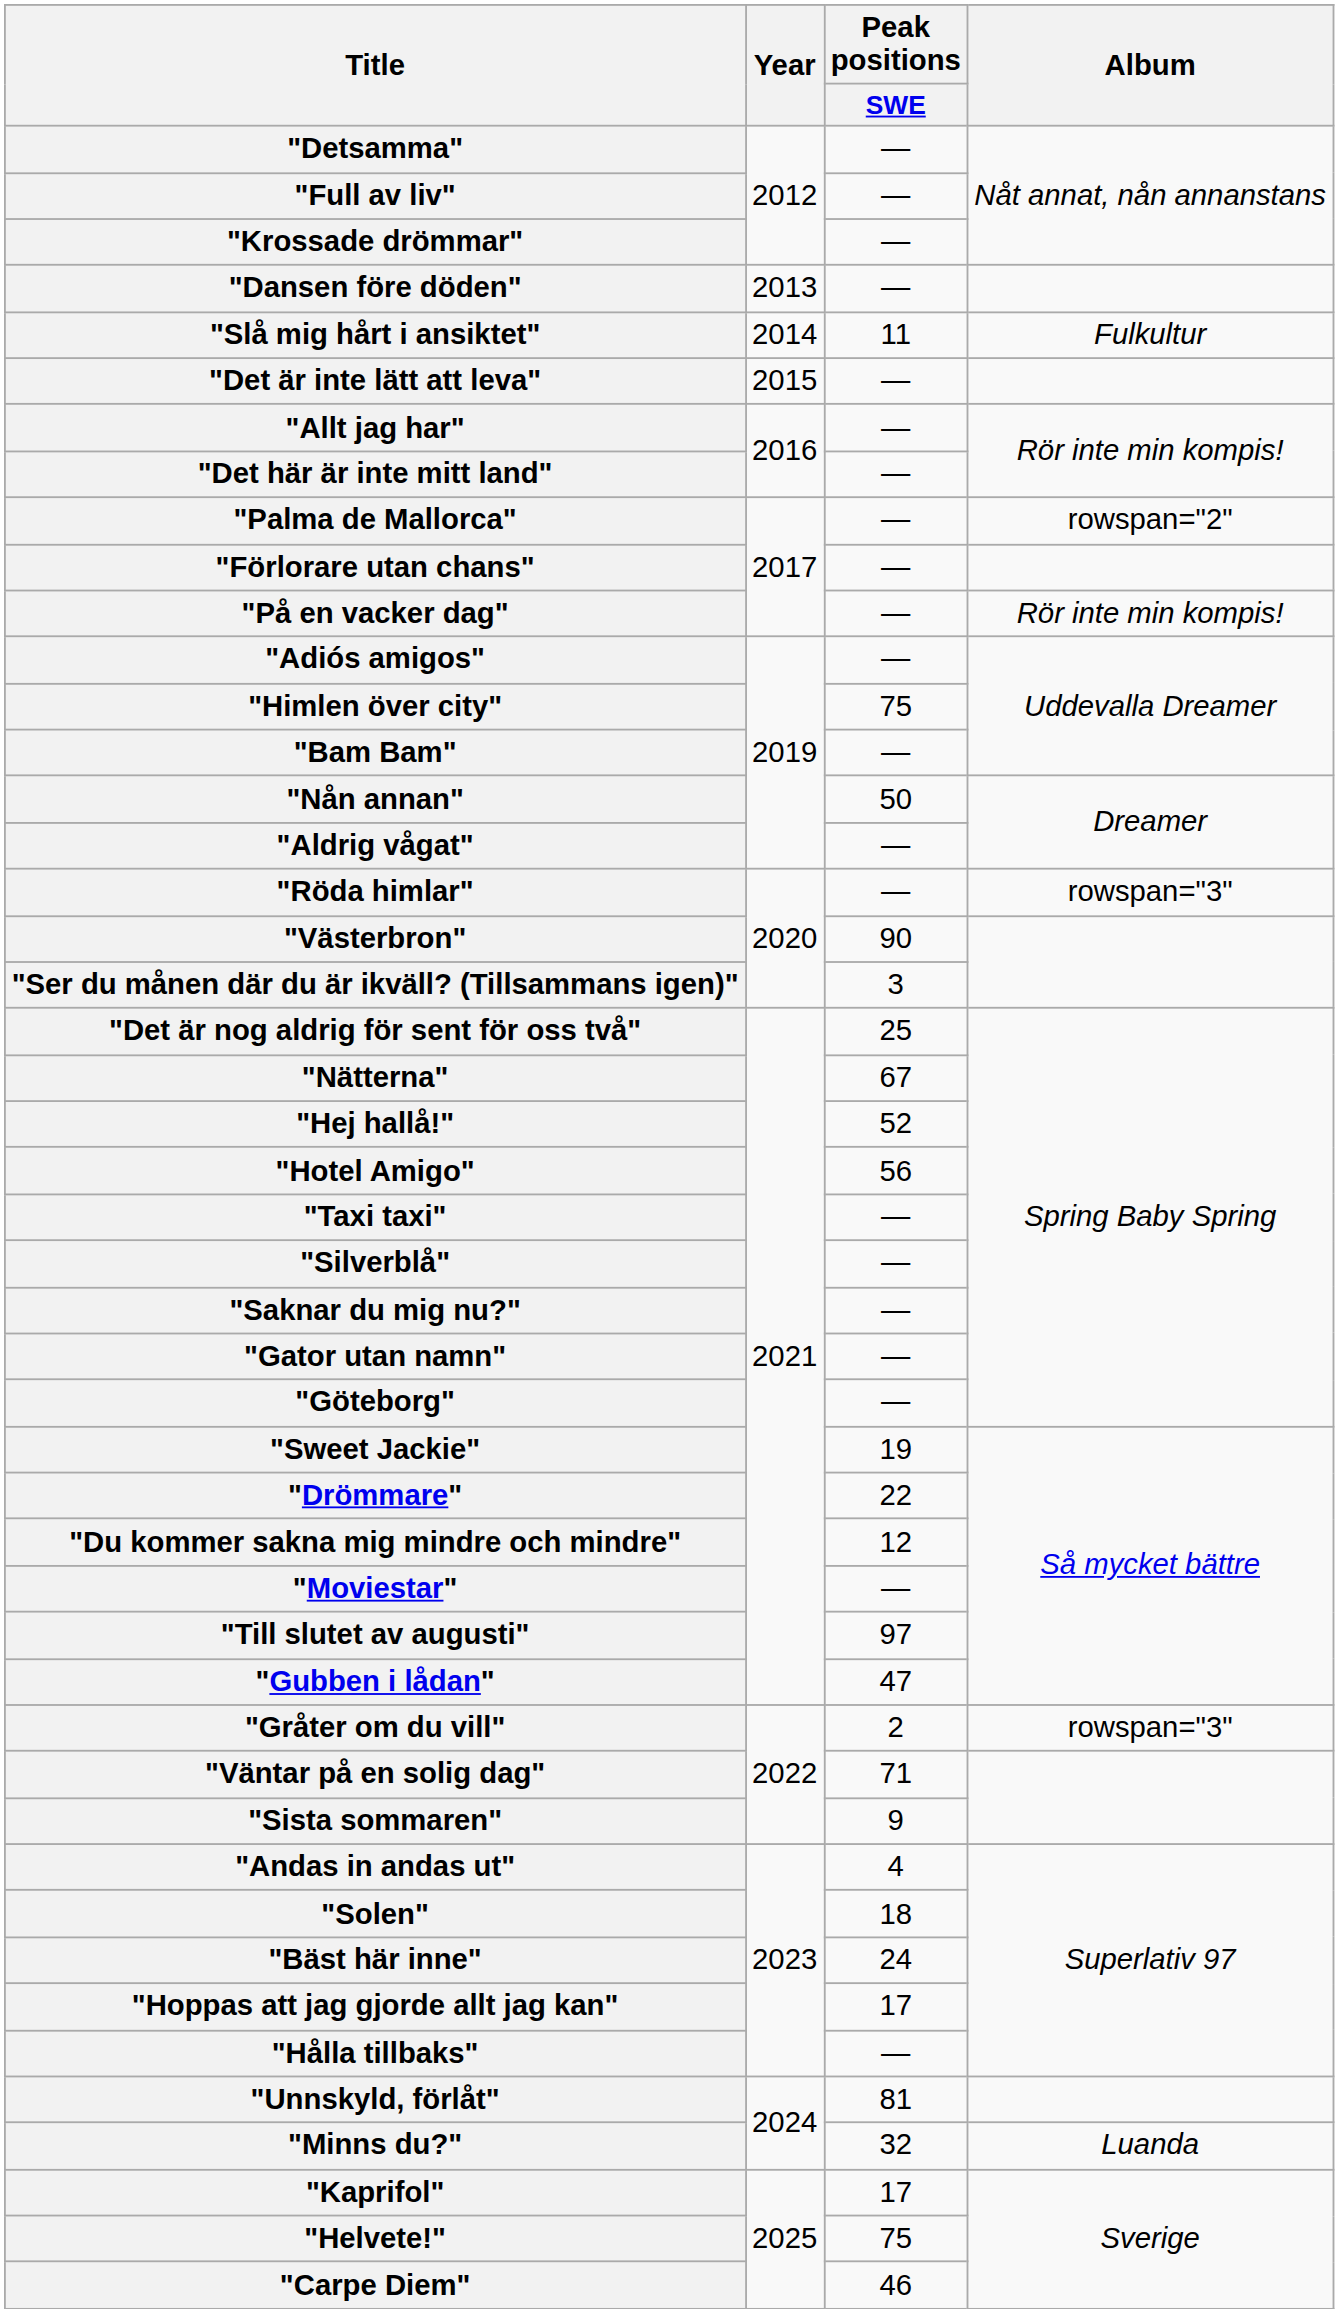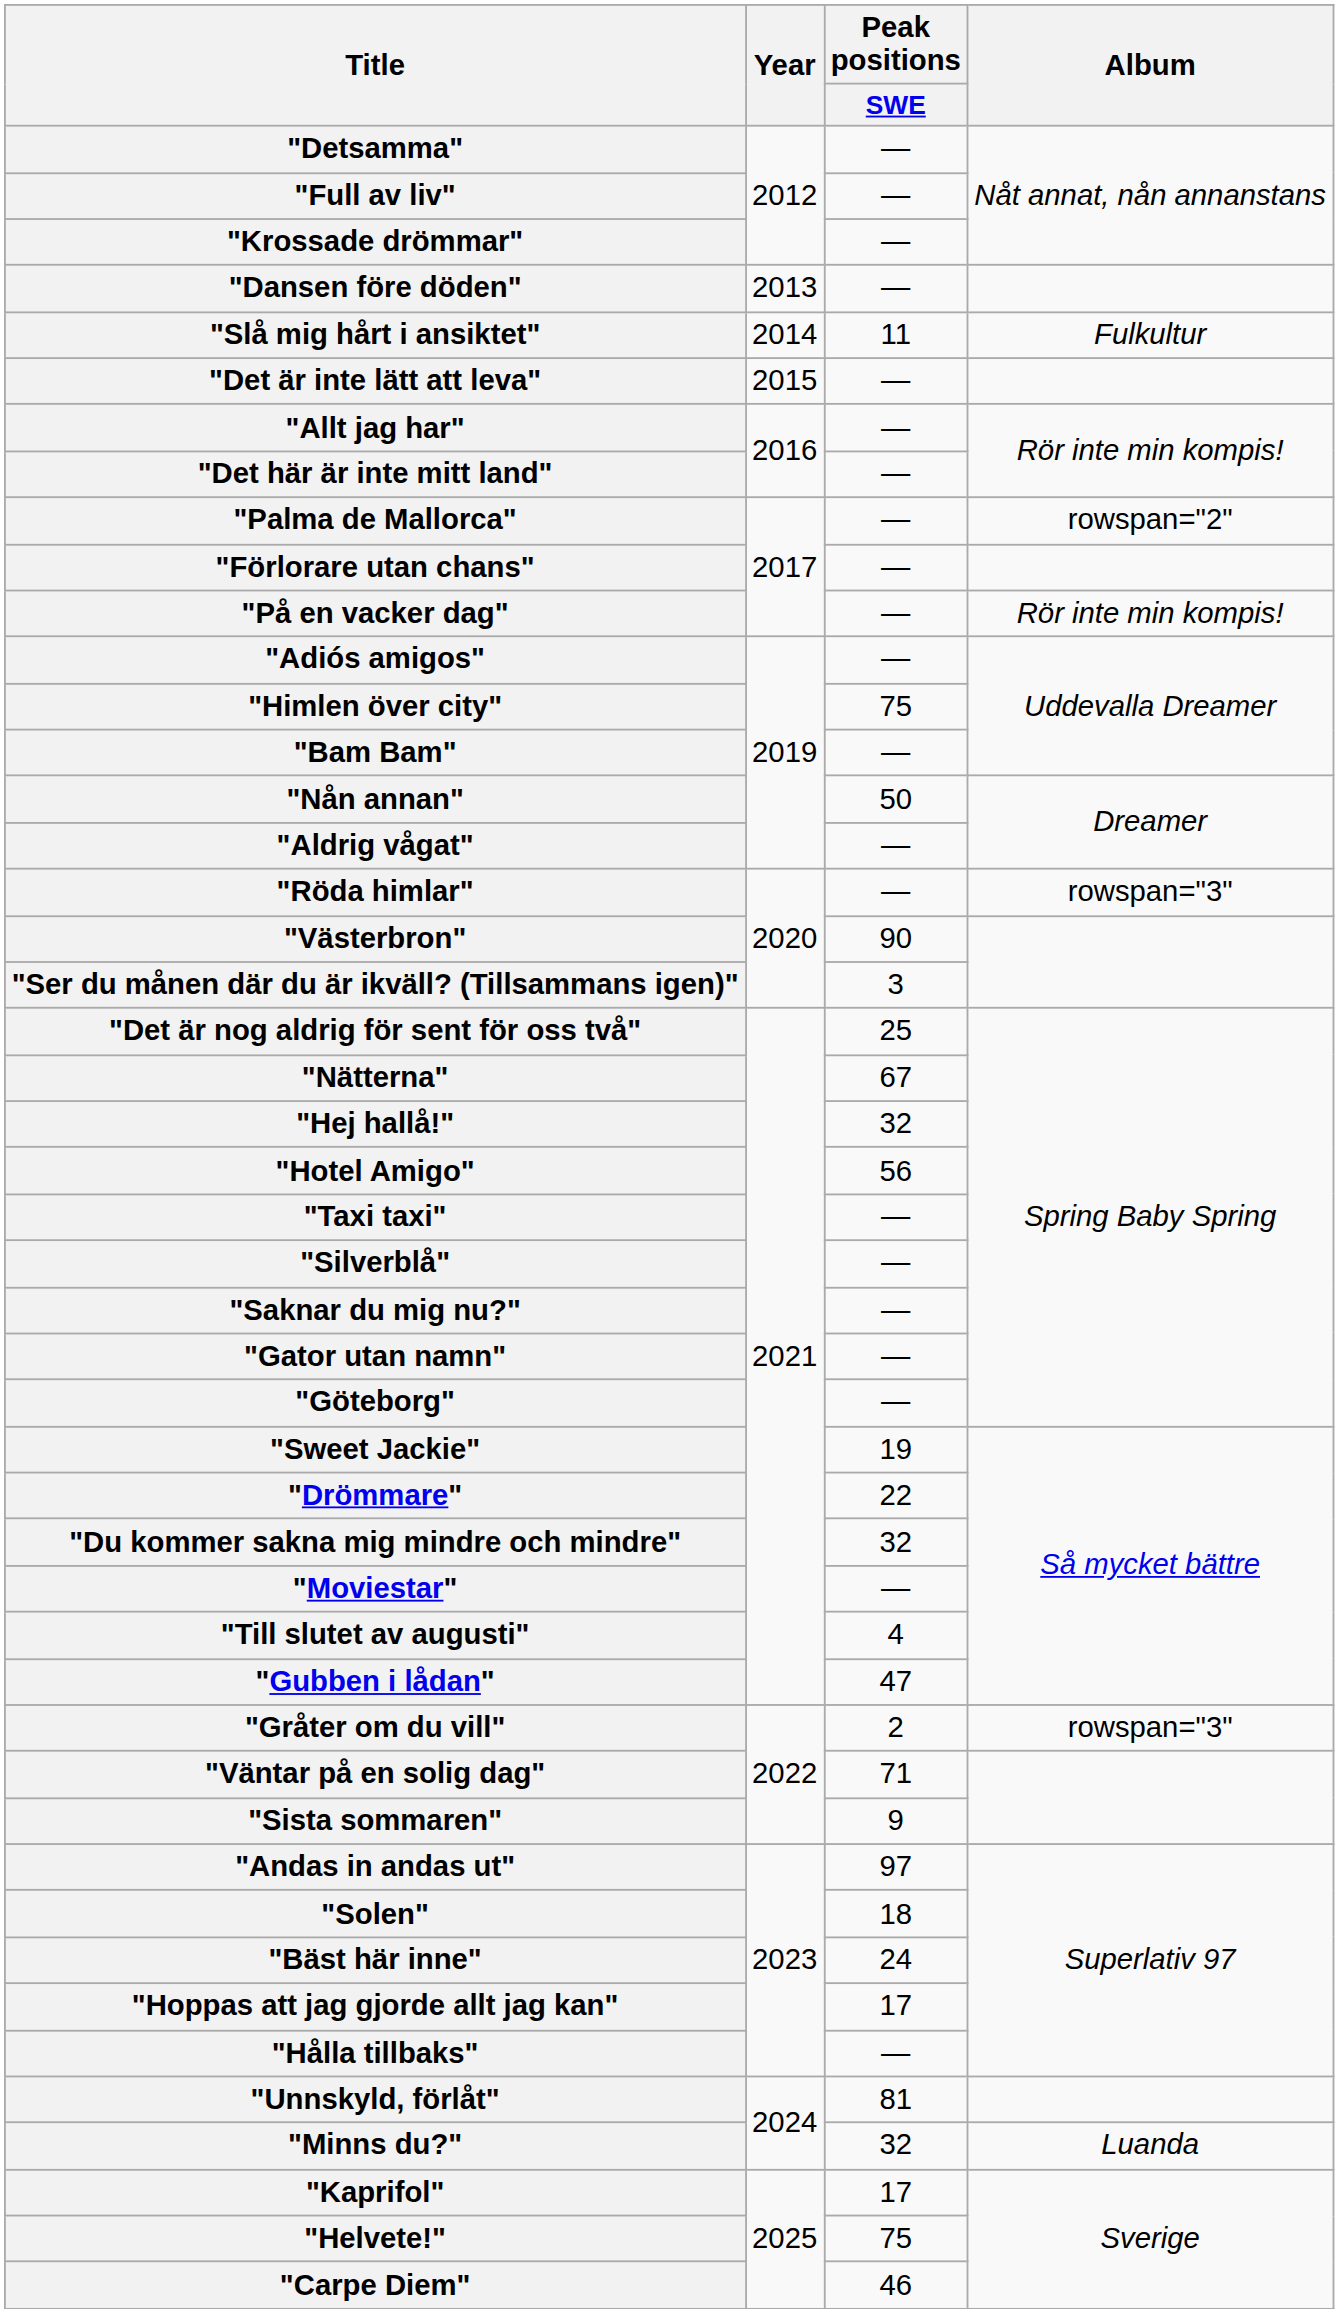(896, 1123) 52 -> (896, 1123) 32
(896, 1541) 12 -> (896, 1541) 32
(896, 1634) 97 -> (896, 1634) 4
(896, 1866) 4 -> (896, 1866) 97
